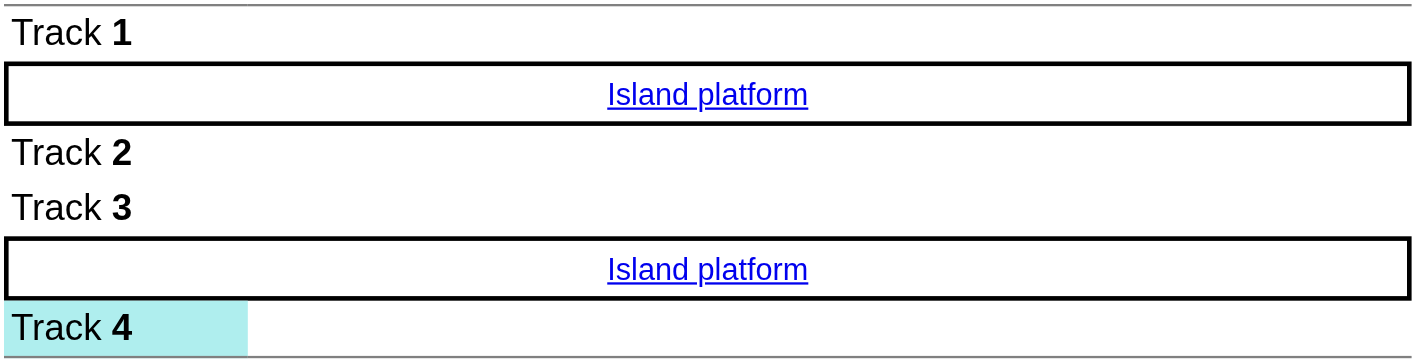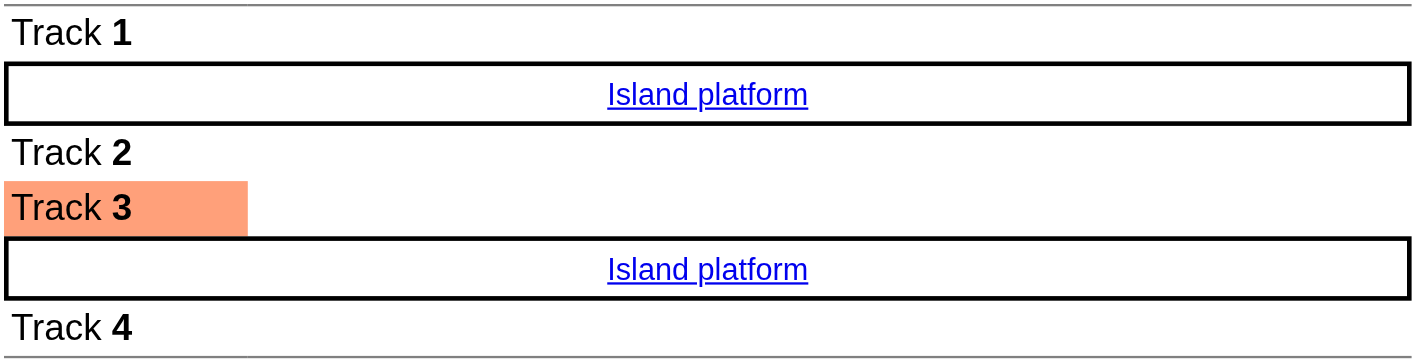(72, 208) no background -> (72, 208) lightsalmon background
(72, 327) paleturquoise background -> (72, 327) no background
